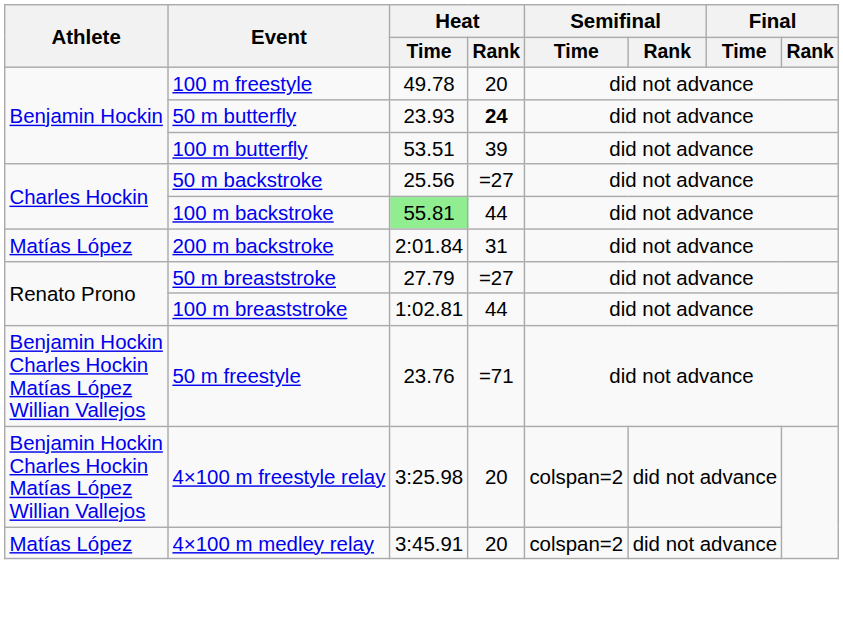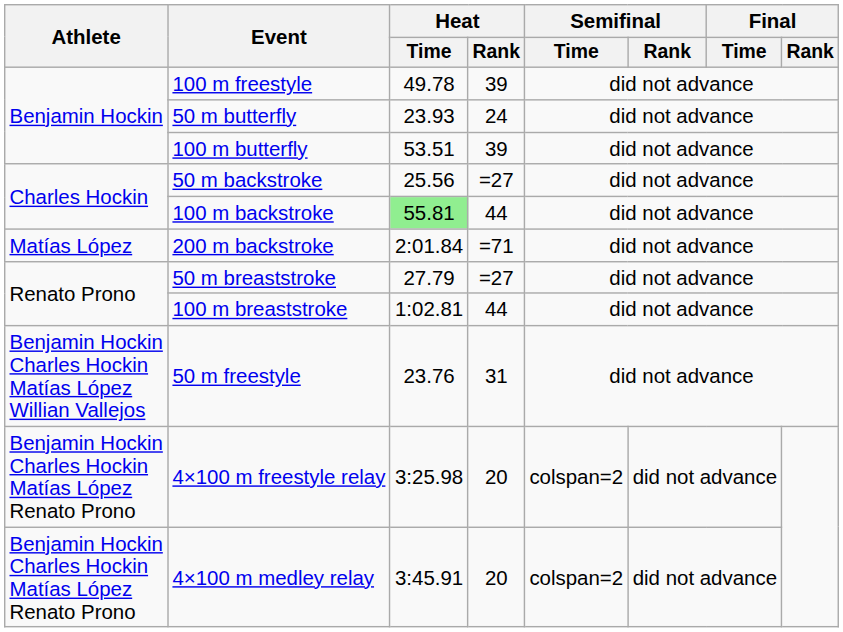(496, 84) 20 -> (496, 84) 39
(496, 116) bold -> (496, 116) normal
(496, 246) 31 -> (496, 246) =71
(496, 377) =71 -> (496, 377) 31
(86, 477) Benjamin Hockin Charles Hockin Matías López Willian Vallejos -> (86, 477) Benjamin Hockin Charles Hockin Matías López Renato Prono
(71, 543) Matías López -> (86, 577) Benjamin Hockin Charles Hockin Matías López Renato Prono
